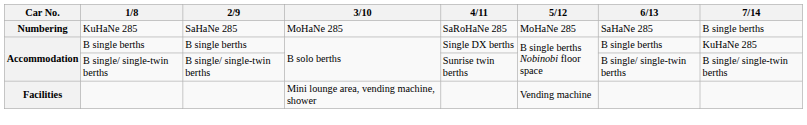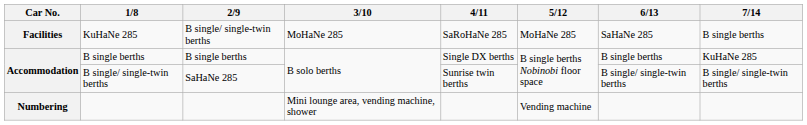(43, 28) Numbering -> (43, 34) Facilities
(211, 28) SaHaNe 285 -> (228, 34) B single/ single-twin berths
(228, 67) B single/ single-twin berths -> (211, 78) SaHaNe 285
(43, 94) Facilities -> (43, 106) Numbering
